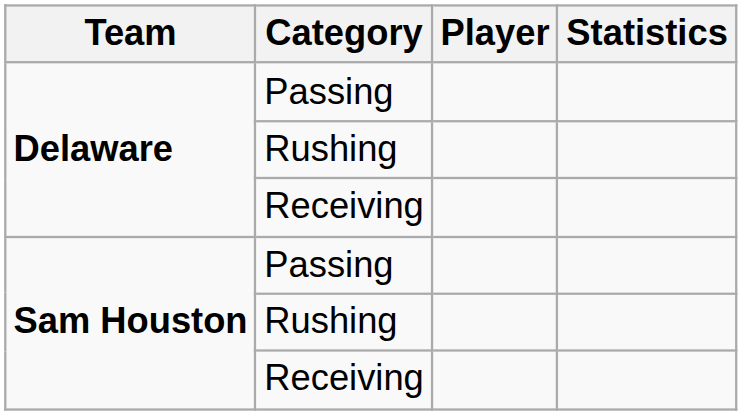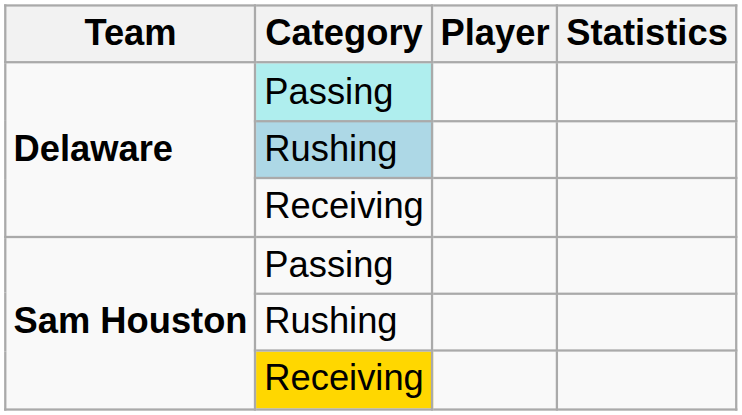(329, 91) no background -> (329, 91) paleturquoise background
(331, 148) no background -> (331, 148) lightblue background
(344, 379) no background -> (344, 379) gold background
